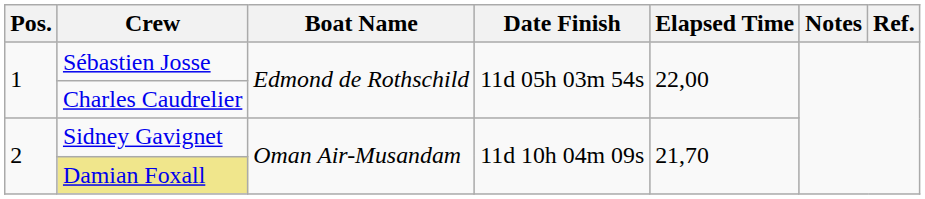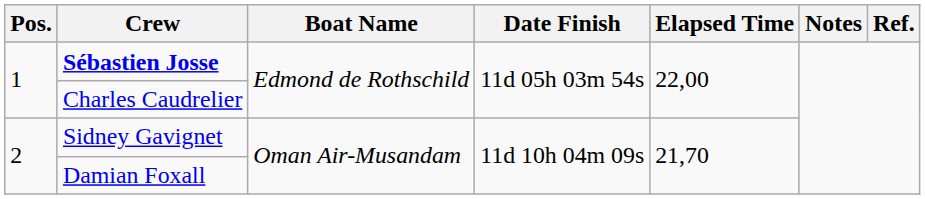(137, 61) normal -> (141, 61) bold
(134, 174) khaki background -> (134, 174) no background
